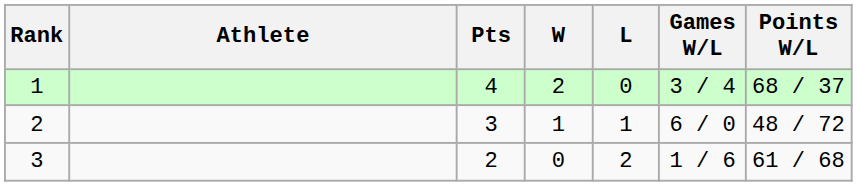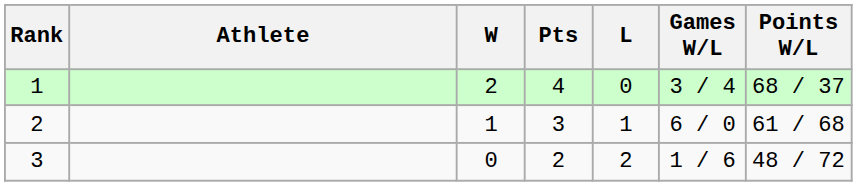columns swapped: (491, 36) <-> (558, 36)
(798, 124) 48 / 72 -> (798, 124) 61 / 68
(798, 161) 61 / 68 -> (798, 161) 48 / 72
